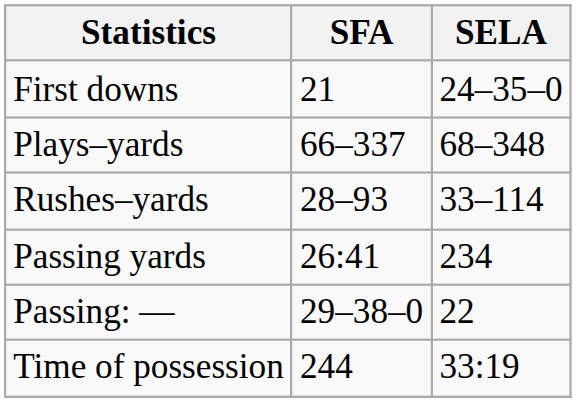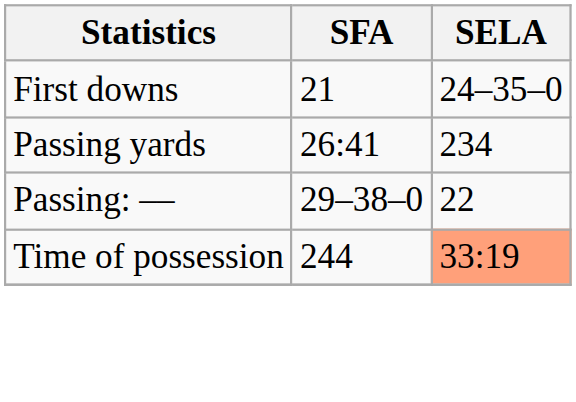- row: (98, 144)
- row: (111, 200)
(480, 367) no background -> (480, 255) lightsalmon background
